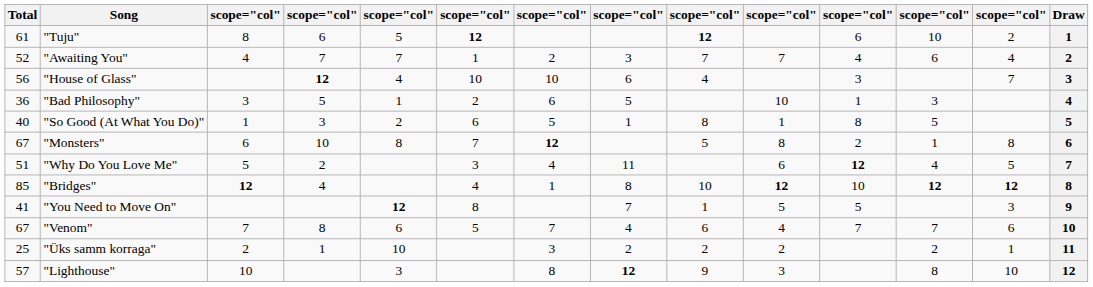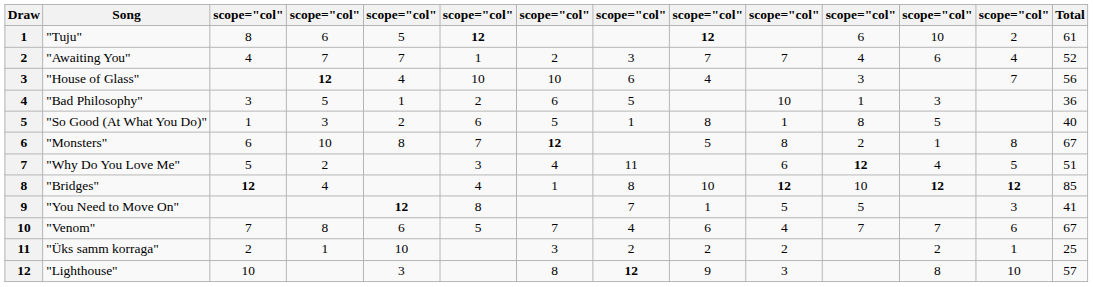columns swapped: (1069, 15) <-> (23, 15)
